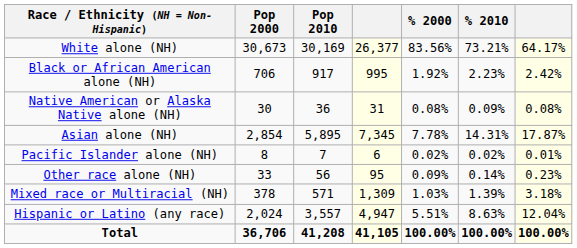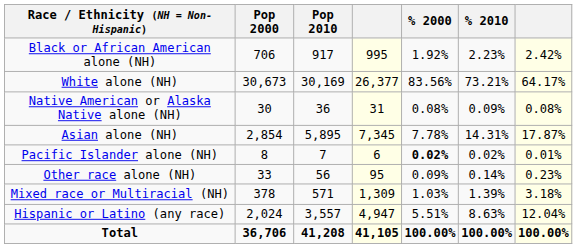rows swapped: (120, 48) <-> (120, 75)
(430, 155) normal -> (430, 155) bold
